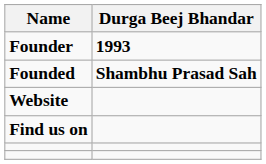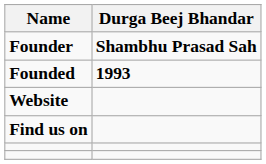(113, 45) 1993 -> (176, 45) Shambhu Prasad Sah
(176, 73) Shambhu Prasad Sah -> (113, 73) 1993
